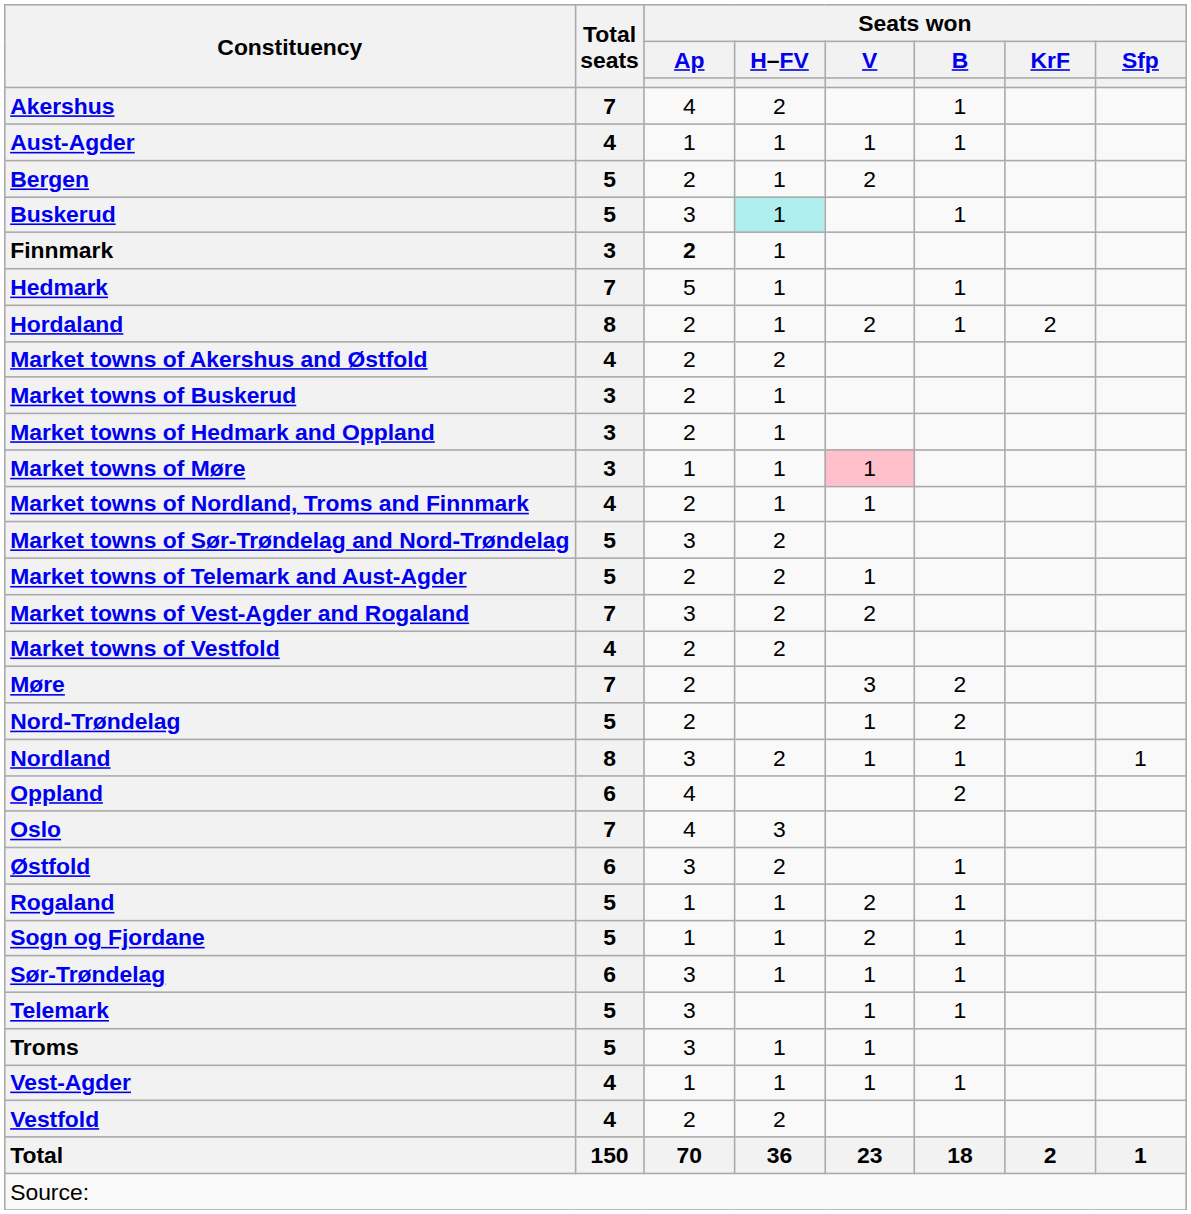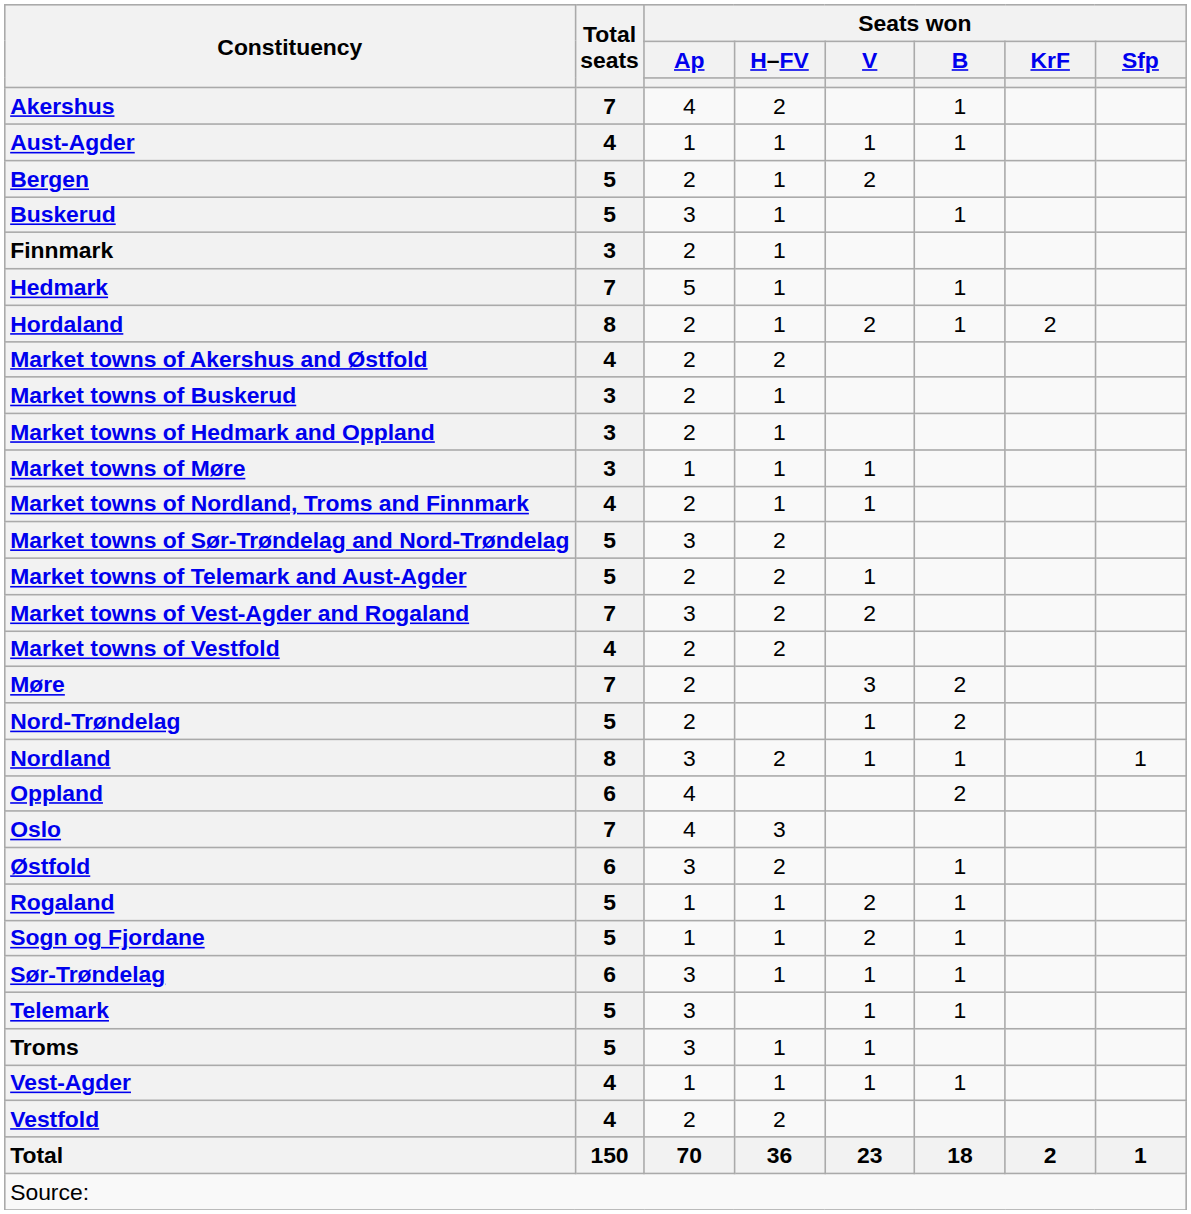(779, 215) paleturquoise background -> (779, 215) no background
(689, 251) bold -> (689, 251) normal
(870, 468) pink background -> (870, 468) no background
